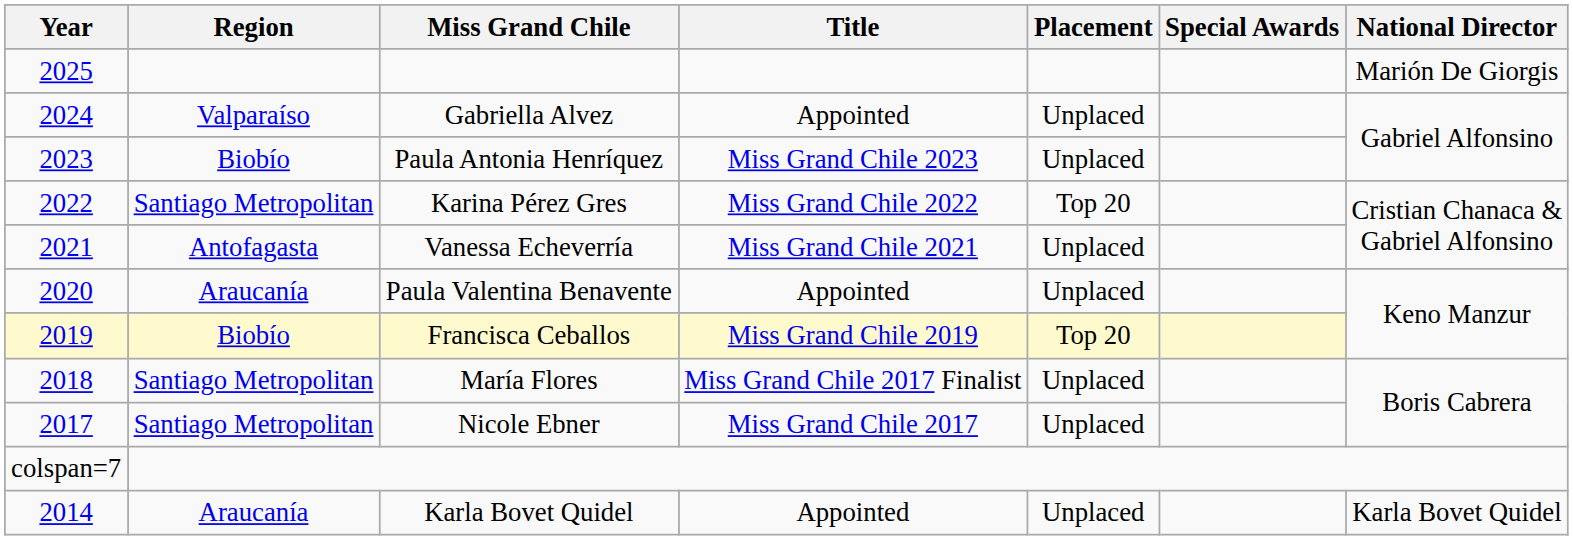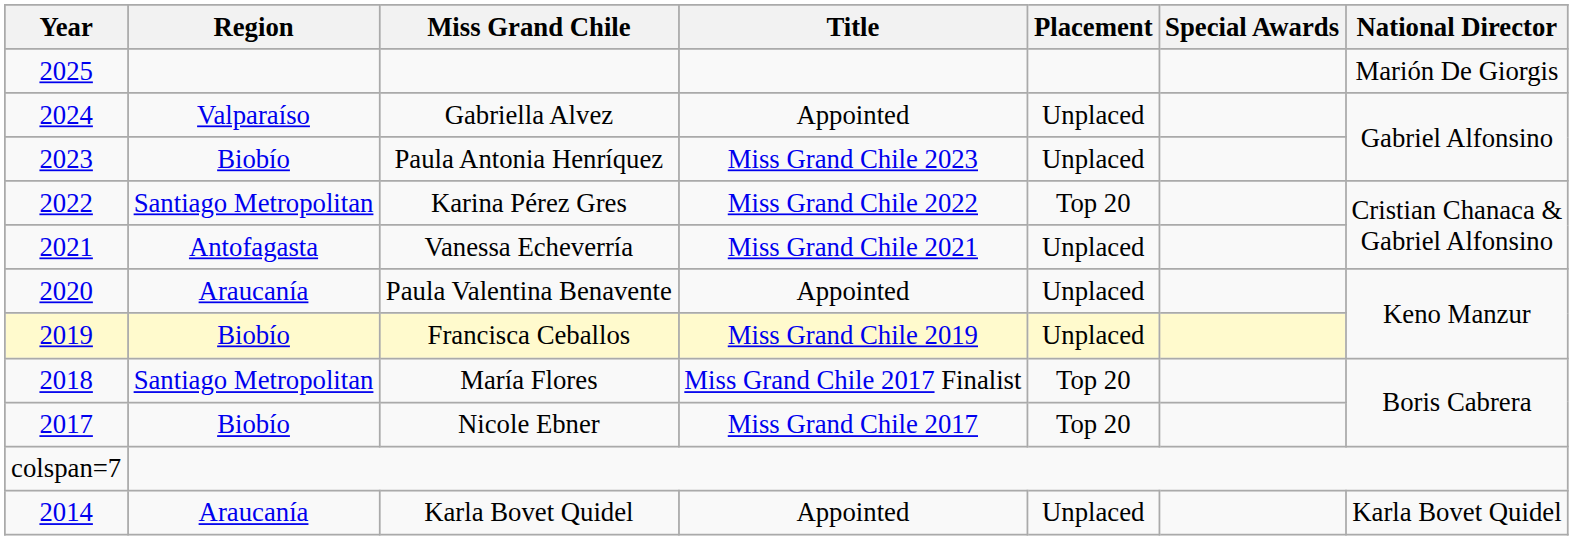(1093, 335) Top 20 -> (1093, 335) Unplaced
(1093, 379) Unplaced -> (1093, 379) Top 20
(254, 423) Santiago Metropolitan -> (254, 423) Biobío
(1093, 423) Unplaced -> (1093, 423) Top 20
